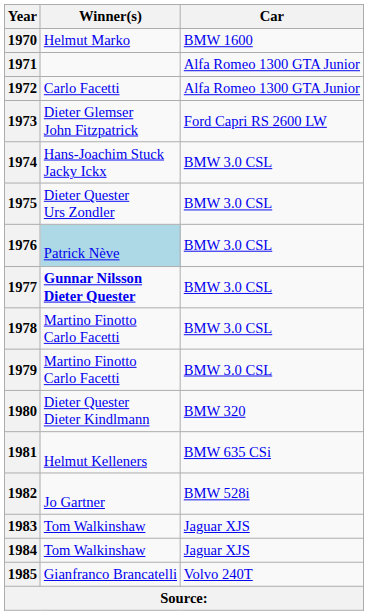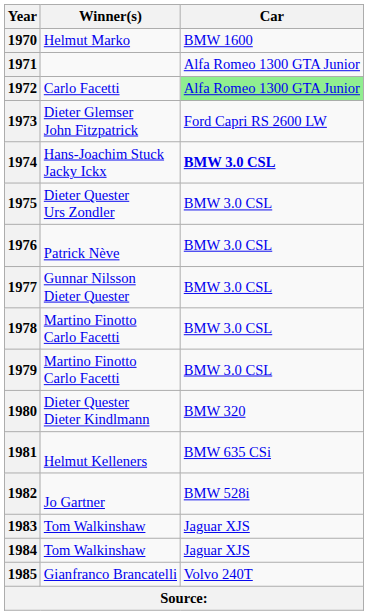(272, 88) no background -> (272, 88) lightgreen background
(228, 162) normal -> (230, 162) bold
(82, 254) lightblue background -> (82, 254) no background
(93, 286) bold -> (90, 286) normal
